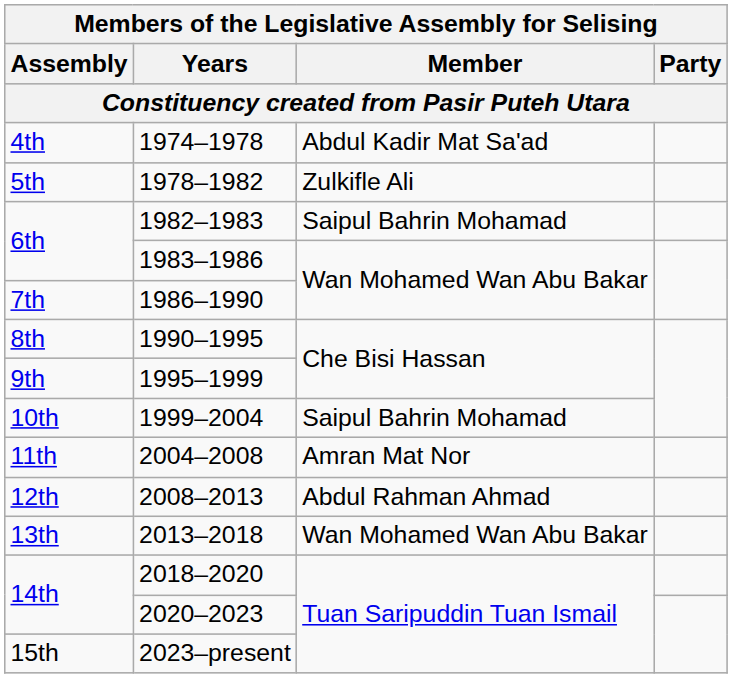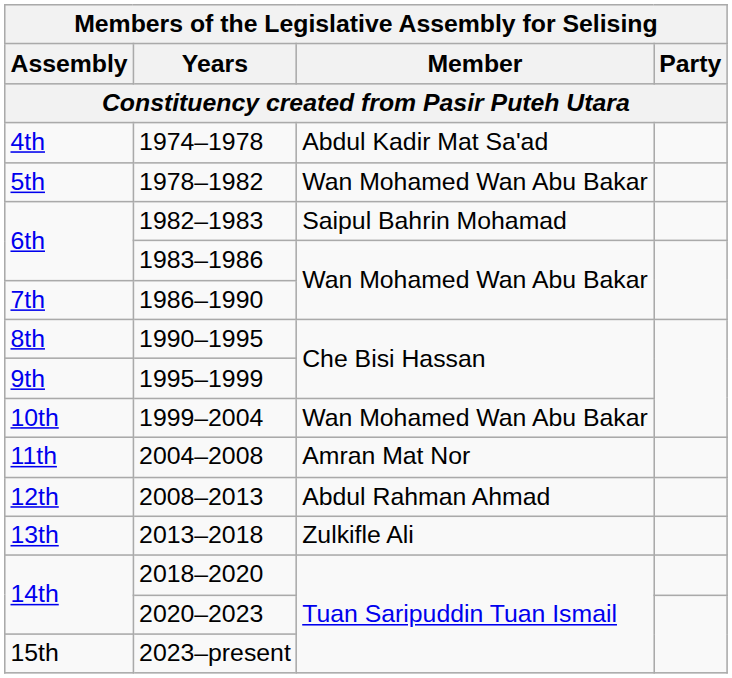(358, 181) Zulkifle Ali -> (475, 181) Wan Mohamed Wan Abu Bakar
(435, 417) Saipul Bahrin Mohamad -> (475, 417) Wan Mohamed Wan Abu Bakar
(475, 535) Wan Mohamed Wan Abu Bakar -> (358, 535) Zulkifle Ali
